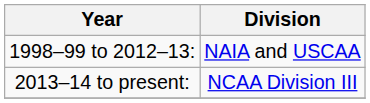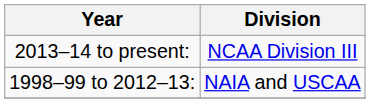rows swapped: (102, 51) <-> (102, 82)
